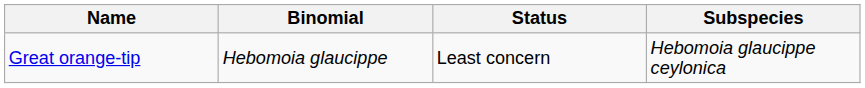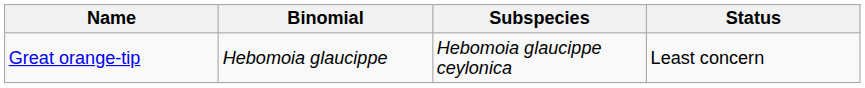columns swapped: (753, 18) <-> (539, 18)
